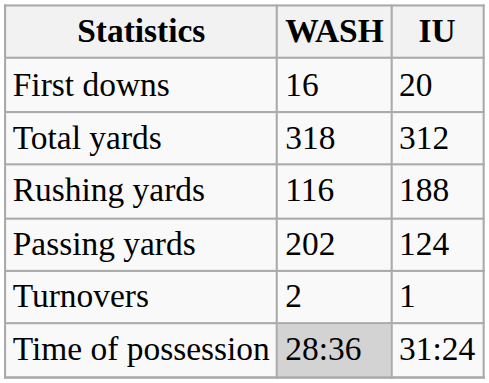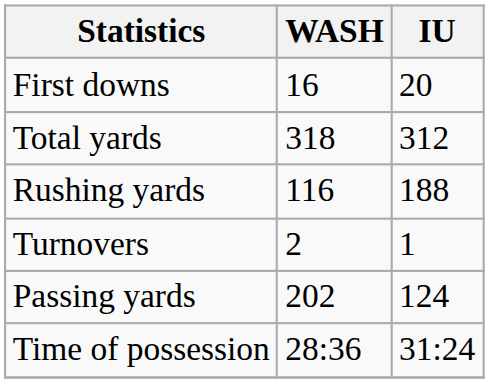rows swapped: (104, 243) <-> (81, 296)
(323, 349) lightgrey background -> (323, 349) no background
